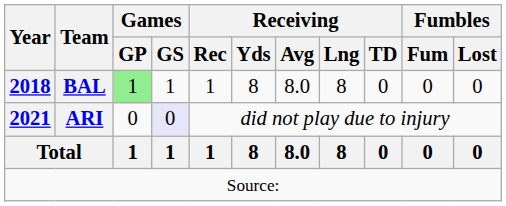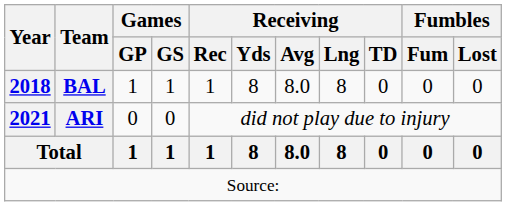(133, 86) lightgreen background -> (133, 86) no background
(170, 119) lavender background -> (170, 119) no background
